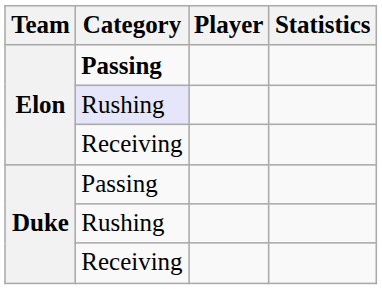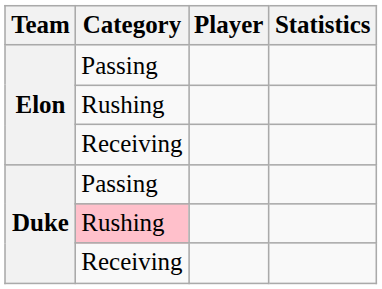(122, 64) bold -> (120, 64) normal
(123, 104) lavender background -> (123, 104) no background
(123, 223) no background -> (123, 223) pink background
